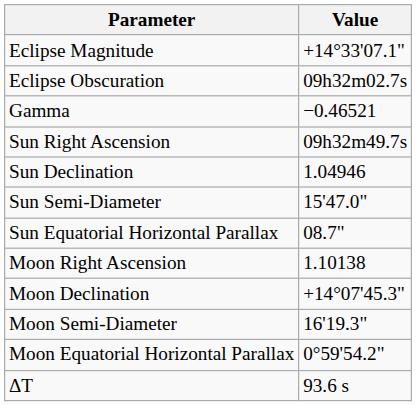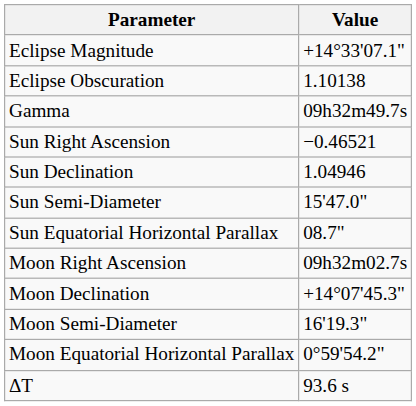(355, 80) 09h32m02.7s -> (334, 80) 1.10138
(340, 111) −0.46521 -> (355, 111) 09h32m49.7s
(355, 141) 09h32m49.7s -> (340, 141) −0.46521
(334, 263) 1.10138 -> (355, 263) 09h32m02.7s
